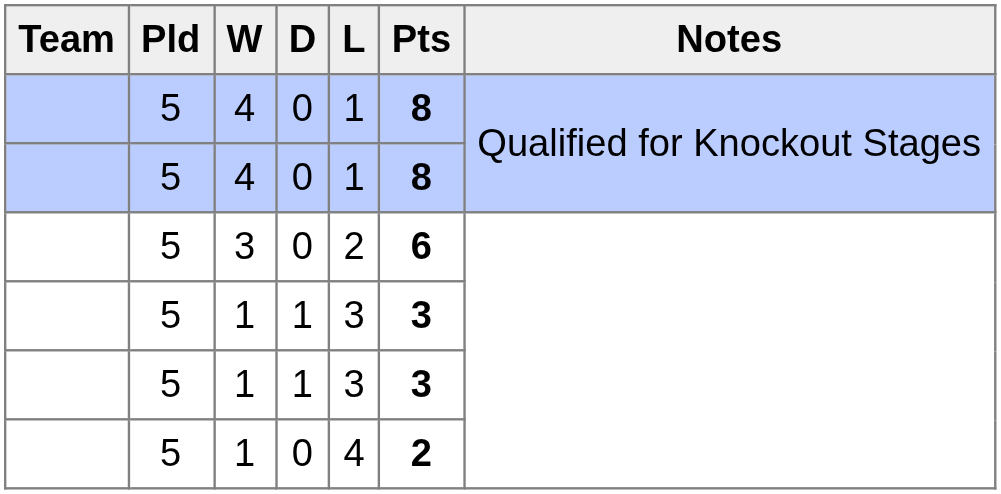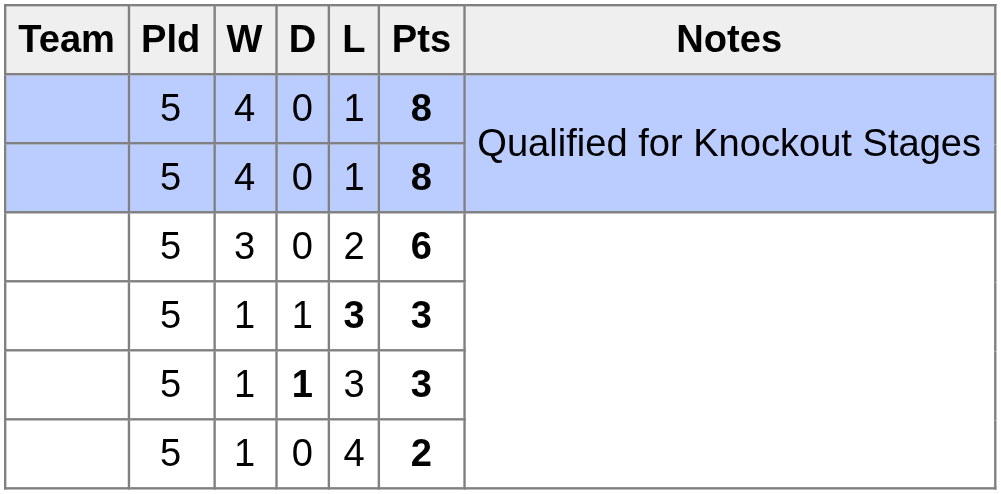(354, 315) normal -> (354, 315) bold
(302, 384) normal -> (302, 384) bold
